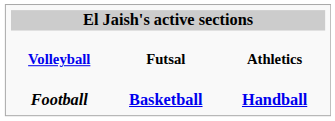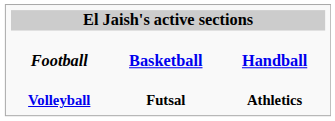rows swapped: (59, 100) <-> (59, 59)
